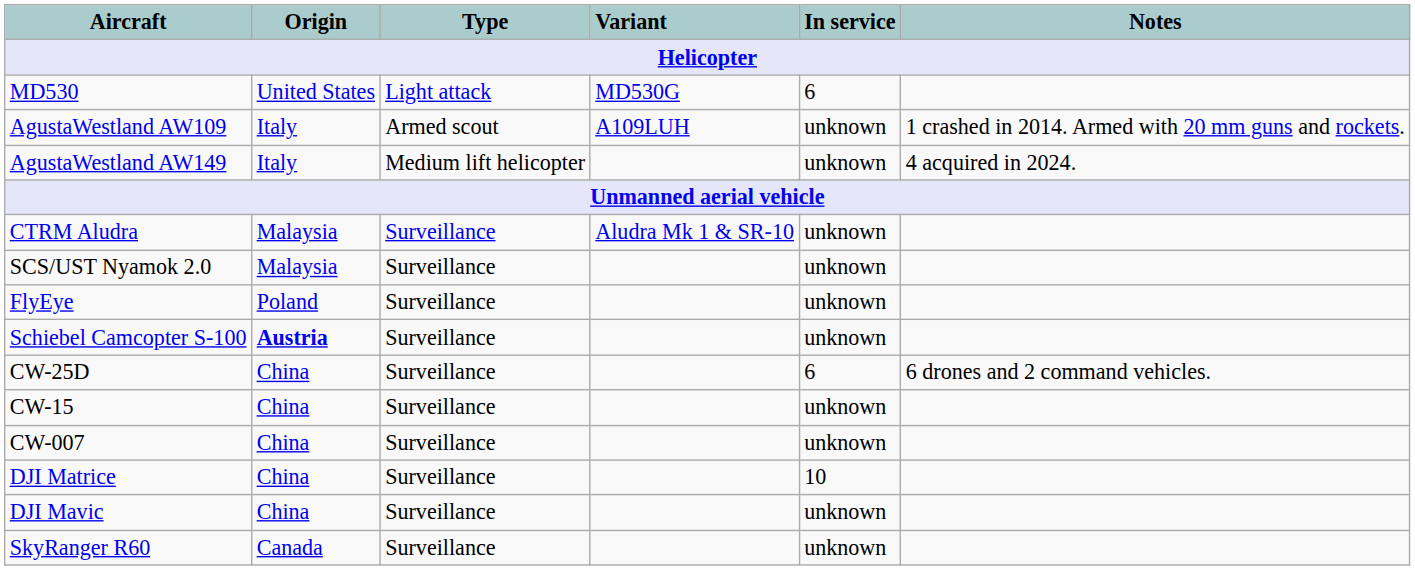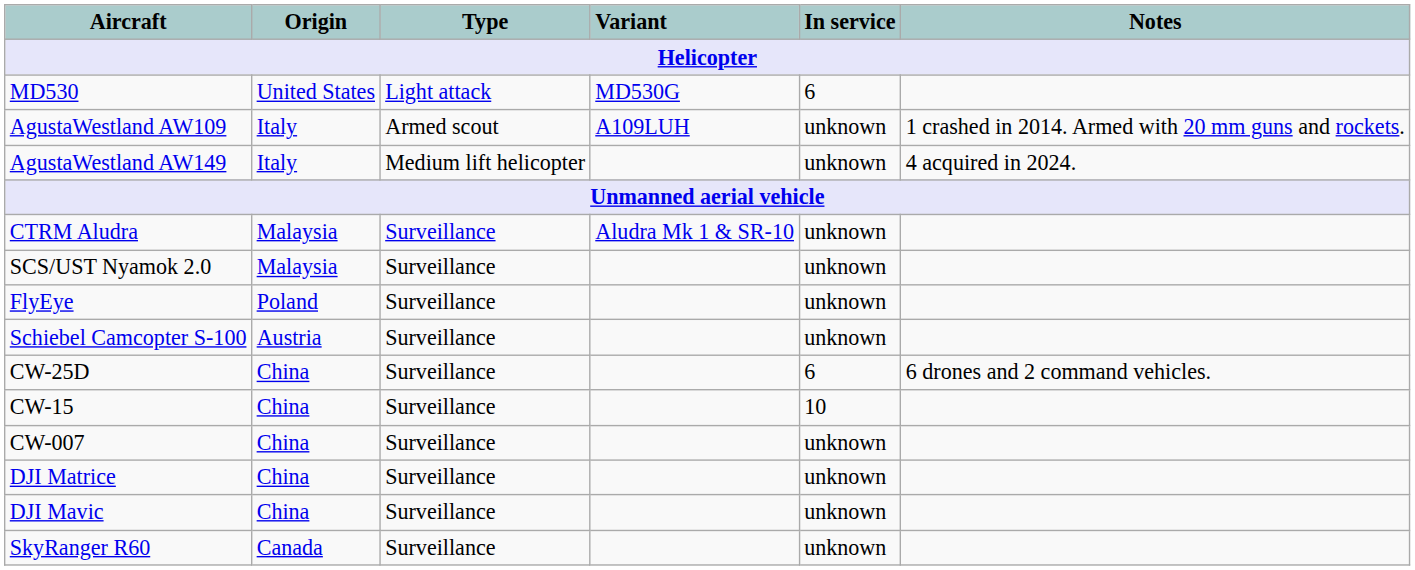(292, 337) bold -> (289, 337) normal
(845, 407) unknown -> (815, 407) 10
(815, 477) 10 -> (845, 477) unknown
